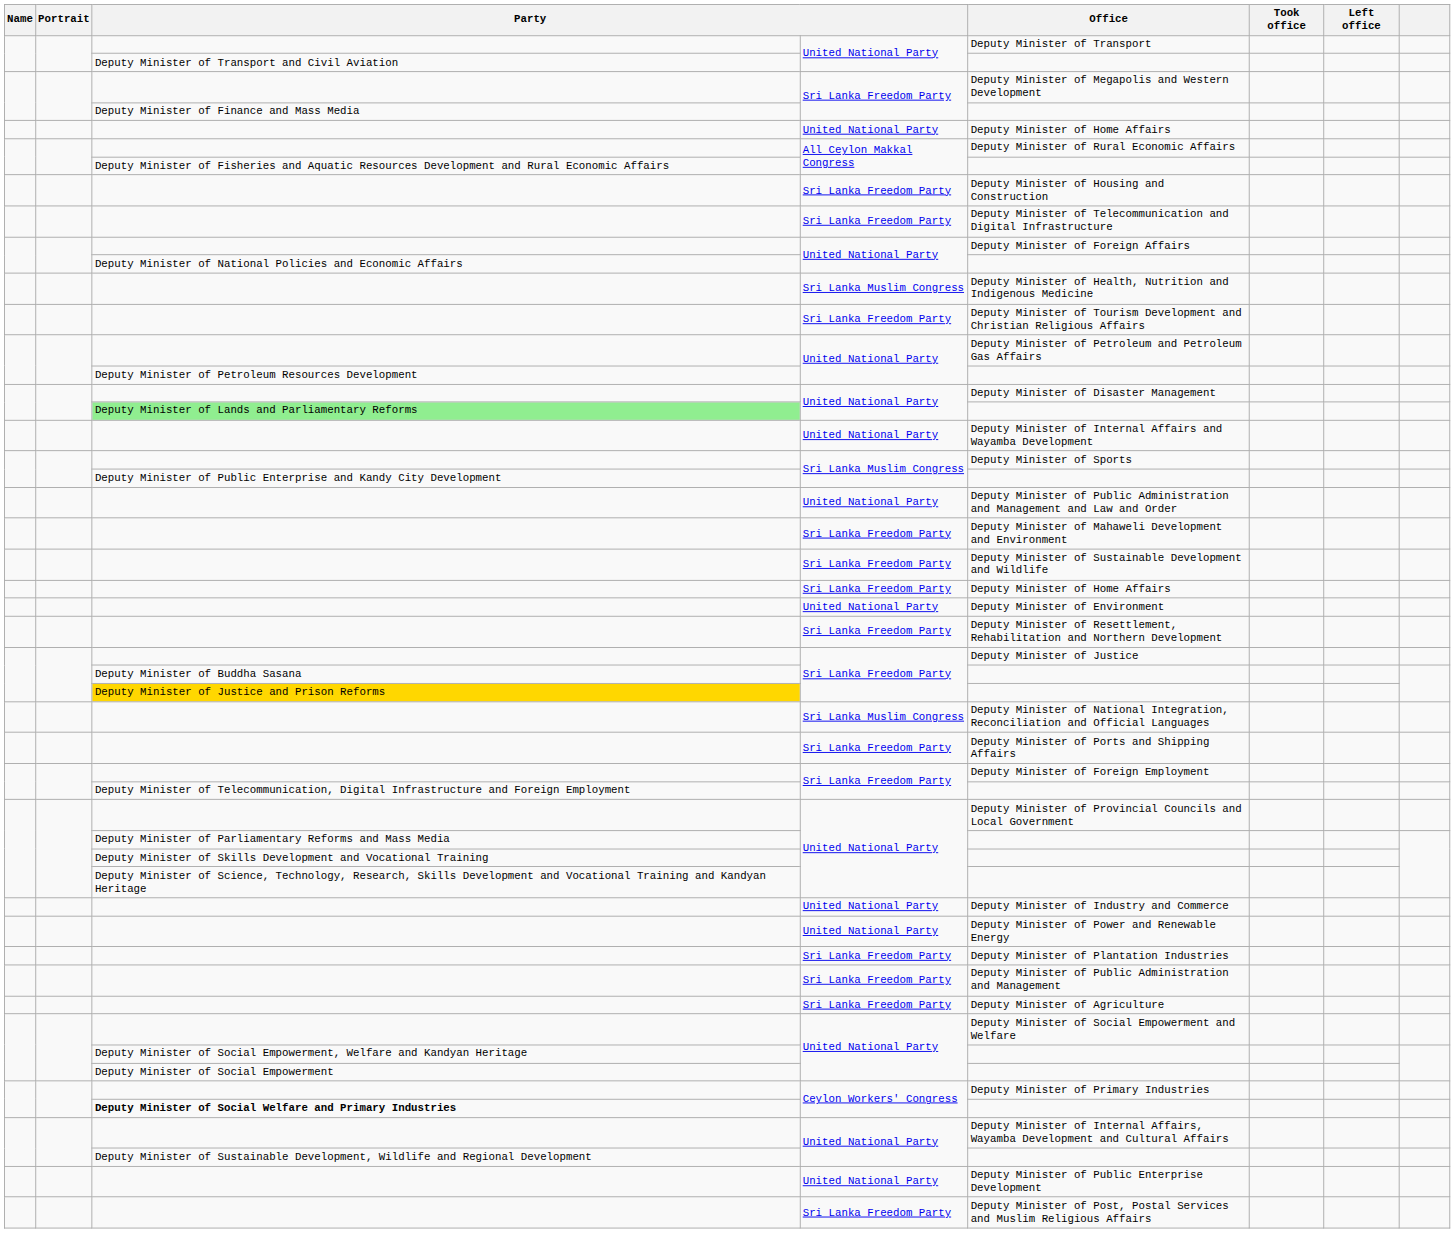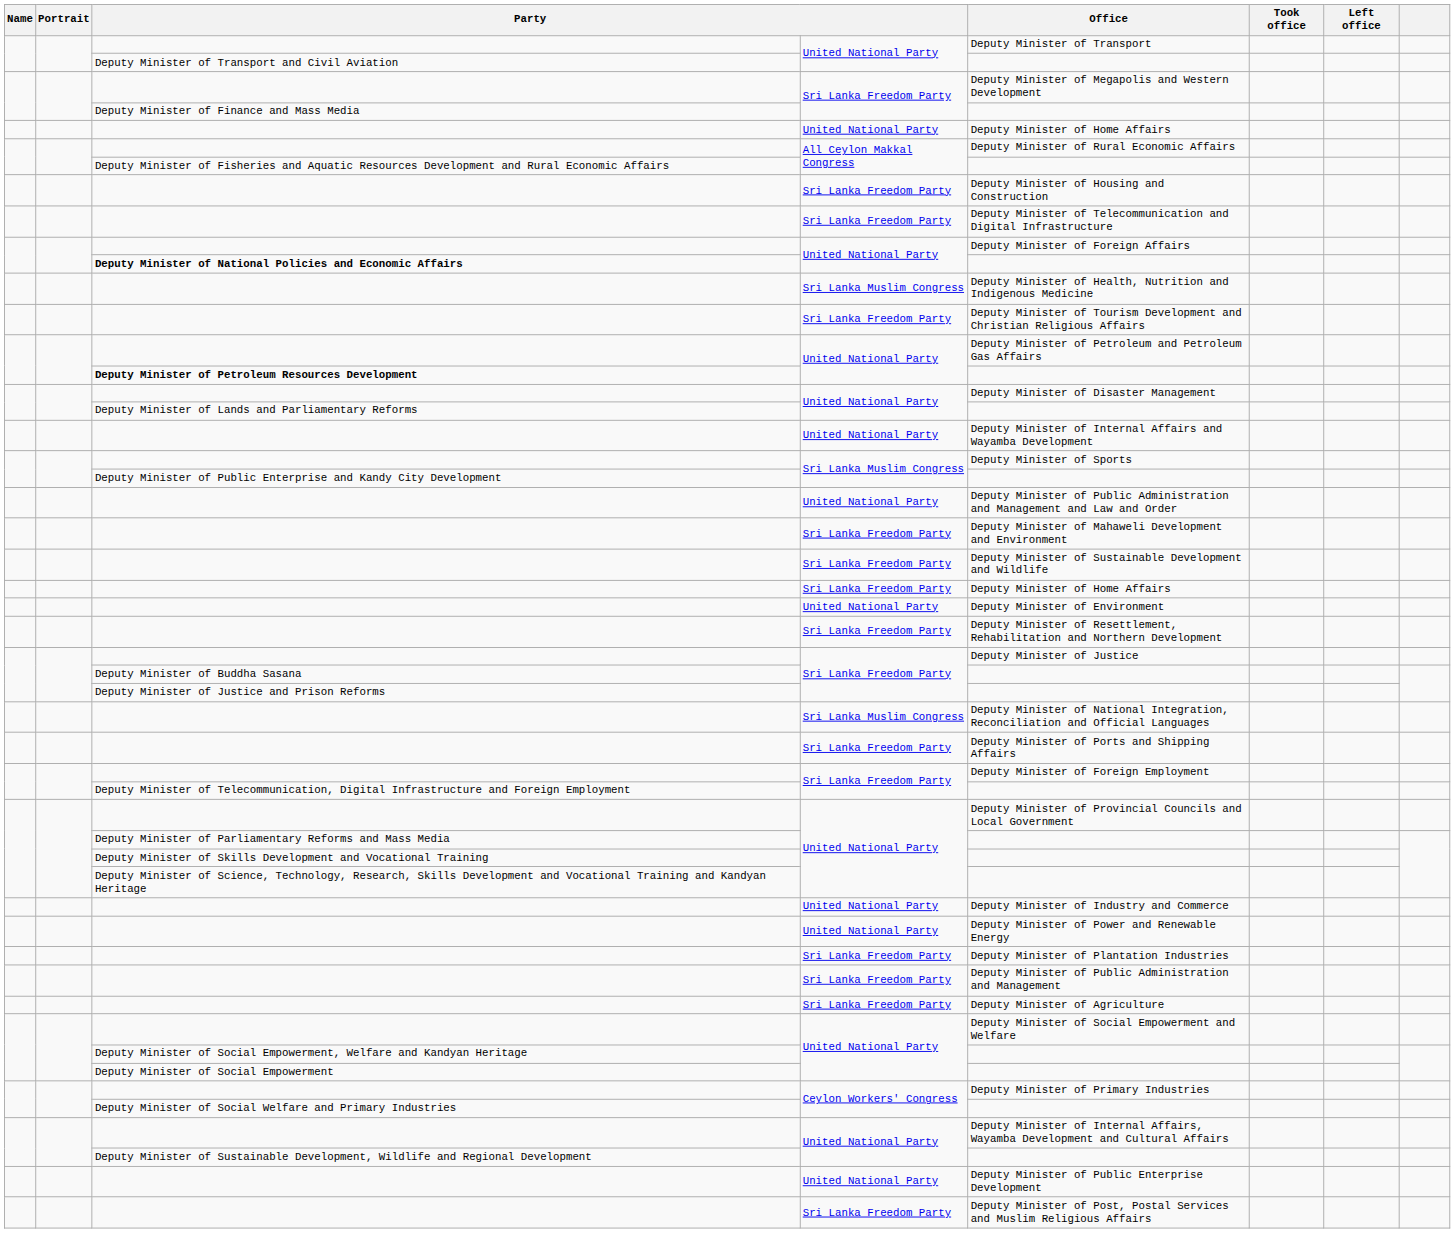(279, 264) normal -> (279, 264) bold
(256, 375) normal -> (256, 375) bold
(256, 411) lightgreen background -> (256, 411) no background
(240, 692) gold background -> (240, 692) no background
(276, 1108) bold -> (276, 1108) normal
